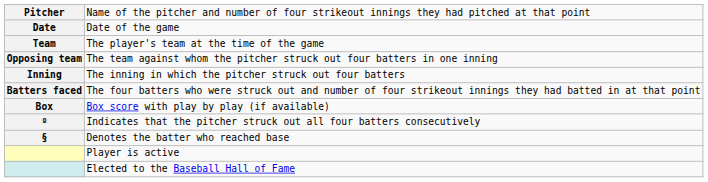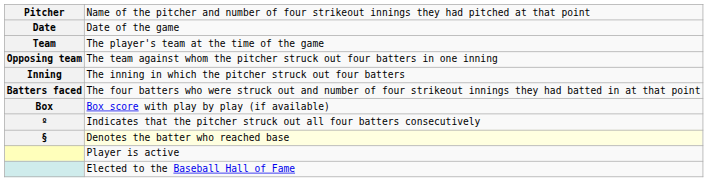(188, 138) no background -> (188, 138) lightyellow background
